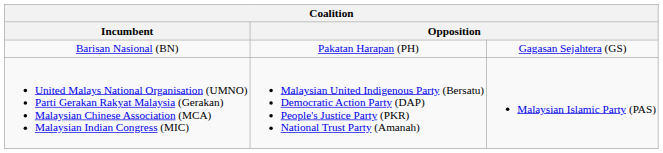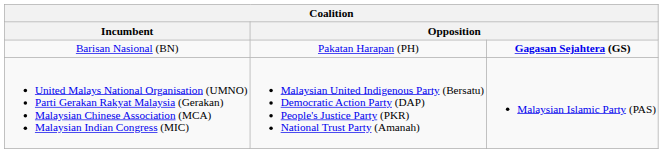(573, 48) normal -> (573, 48) bold
